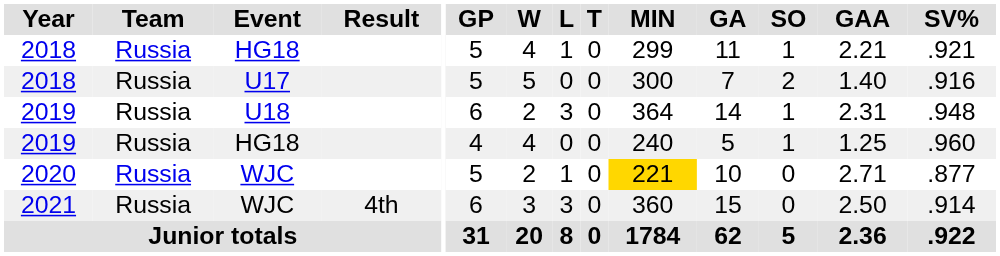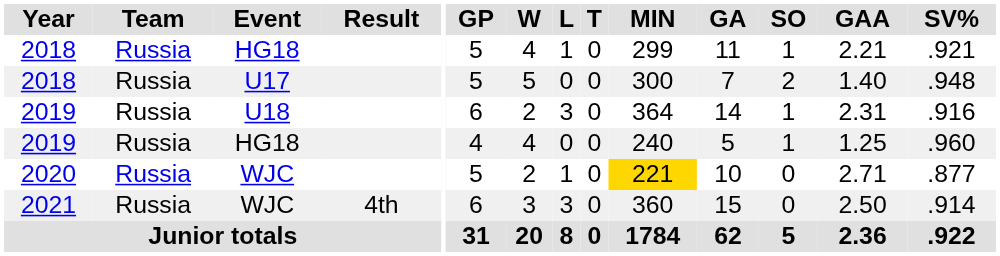(951, 81) .916 -> (951, 81) .948
(951, 112) .948 -> (951, 112) .916
